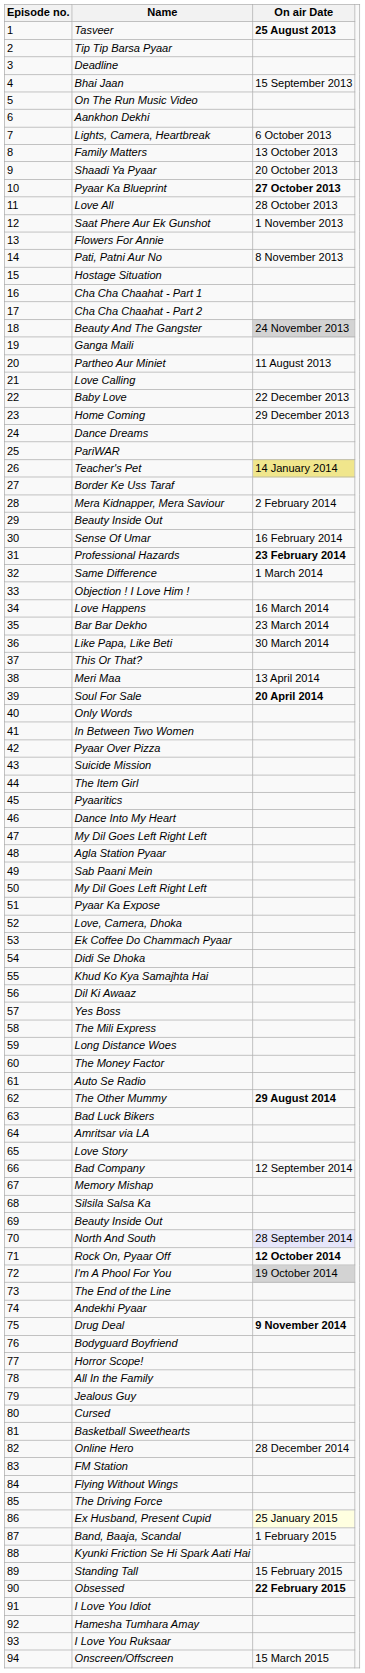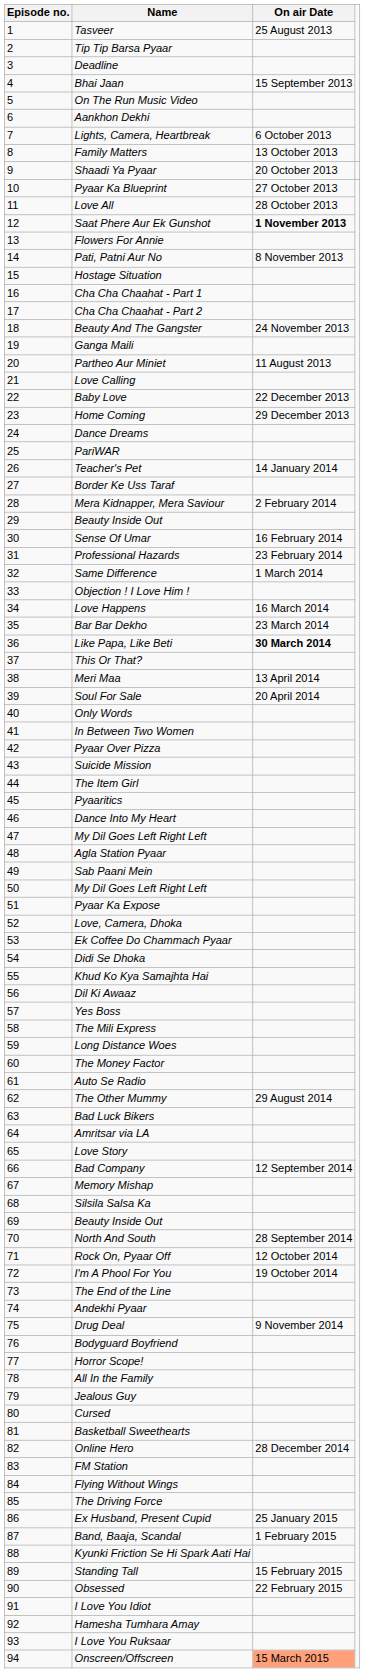(296, 30) bold -> (294, 30) normal
(298, 188) bold -> (296, 188) normal
(299, 223) normal -> (301, 223) bold
(302, 328) lightgrey background -> (302, 328) no background
(296, 468) khaki background -> (296, 468) no background
(300, 556) bold -> (299, 556) normal
(292, 643) normal -> (293, 643) bold
(289, 696) bold -> (288, 696) normal
(296, 1098) bold -> (294, 1098) normal
(304, 1238) lavender background -> (304, 1238) no background
(298, 1256) bold -> (296, 1256) normal
(296, 1273) lightgrey background -> (296, 1273) no background
(301, 1326) bold -> (299, 1326) normal
(296, 1519) lightyellow background -> (296, 1519) no background
(300, 1589) bold -> (299, 1589) normal
(292, 1659) no background -> (292, 1659) lightsalmon background
